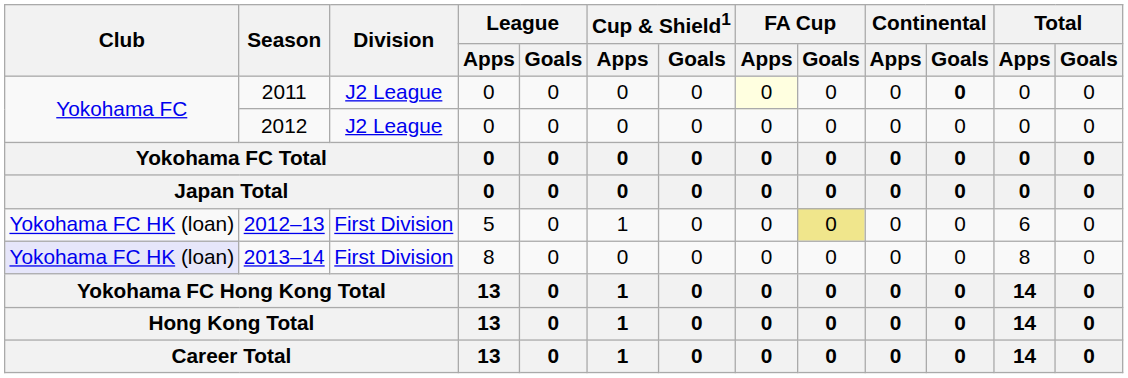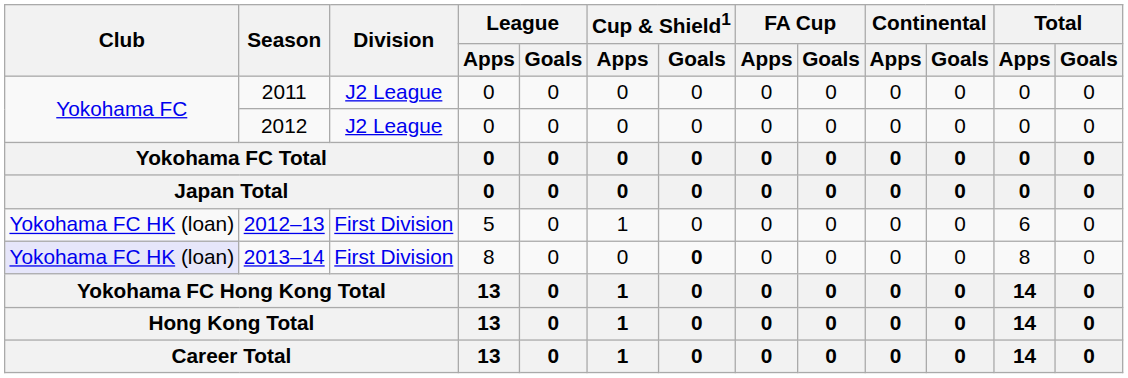(767, 92) lightyellow background -> (767, 92) no background
(960, 92) bold -> (960, 92) normal
(831, 224) khaki background -> (831, 224) no background
(697, 257) normal -> (697, 257) bold
